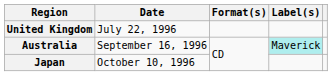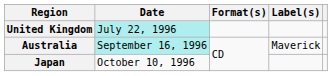(137, 29) no background -> (137, 29) paleturquoise background
(152, 46) no background -> (152, 46) paleturquoise background
(296, 46) paleturquoise background -> (296, 46) no background
